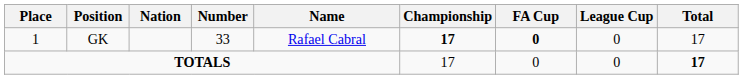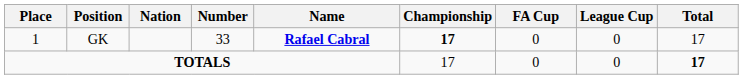(327, 39) normal -> (327, 39) bold
(536, 39) bold -> (536, 39) normal
